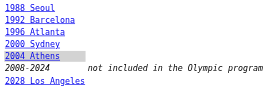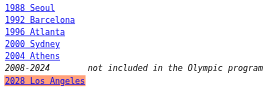(32, 56) lightgrey background -> (32, 56) no background
(45, 81) no background -> (45, 81) lightsalmon background
